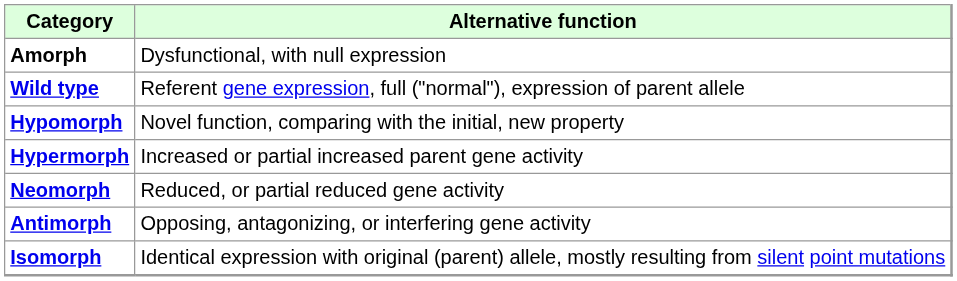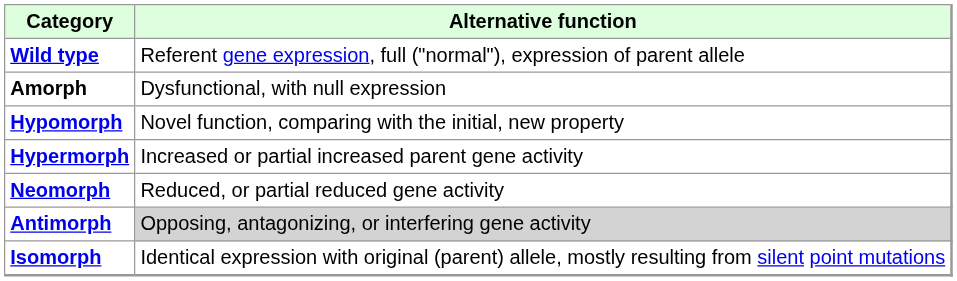rows swapped: (55, 88) <-> (49, 55)
(366, 223) no background -> (366, 223) lightgrey background
